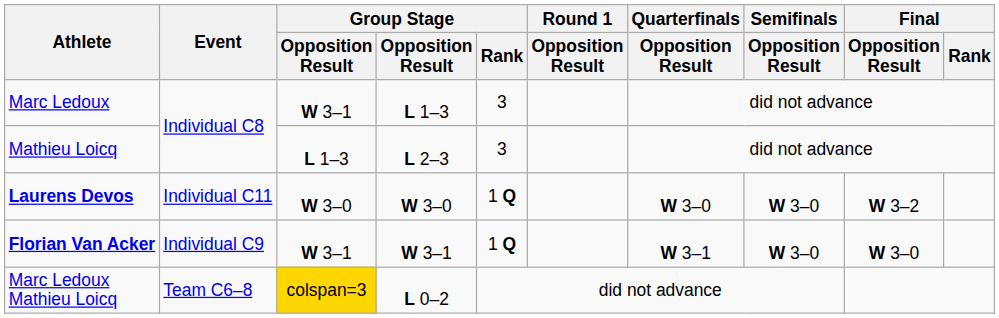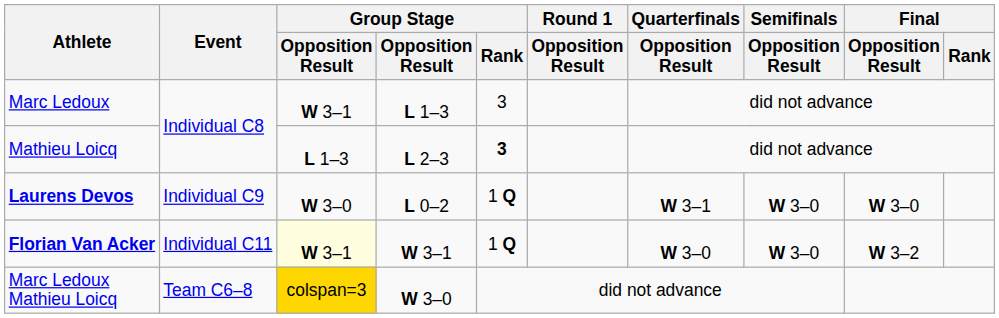(502, 150) normal -> (502, 150) bold
(218, 197) Individual C11 -> (214, 197) Individual C9
(427, 206) W 3–0 -> (427, 206) L 0–2
(686, 206) W 3–0 -> (686, 206) W 3–1
(894, 206) W 3–2 -> (894, 206) W 3–0
(214, 244) Individual C9 -> (218, 244) Individual C11
(326, 253) no background -> (326, 253) lightyellow background
(686, 253) W 3–1 -> (686, 253) W 3–0
(894, 253) W 3–0 -> (894, 253) W 3–2
(427, 300) L 0–2 -> (427, 300) W 3–0
